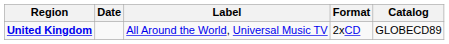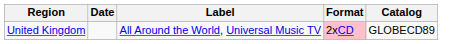(50, 30) bold -> (46, 30) normal
(347, 30) no background -> (340, 30) pink background
